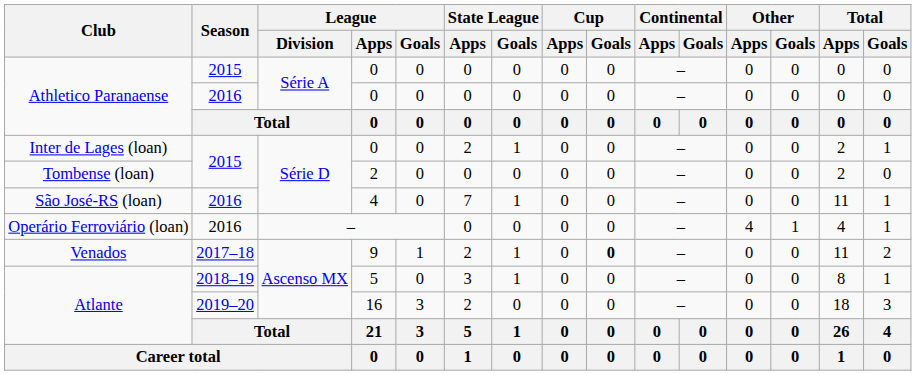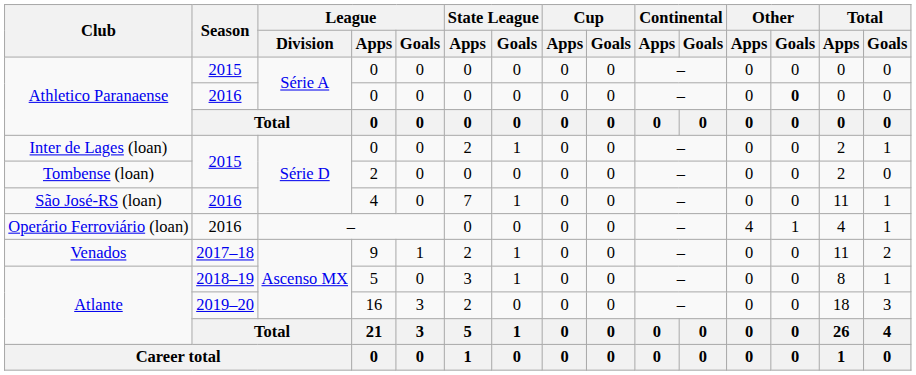(795, 95) normal -> (795, 95) bold
(611, 252) bold -> (611, 252) normal
